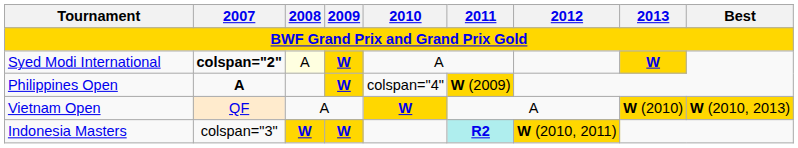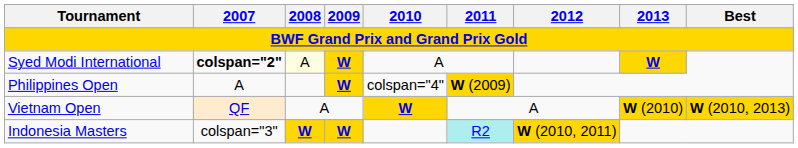(239, 85) bold -> (239, 85) normal
(481, 131) bold -> (481, 131) normal
